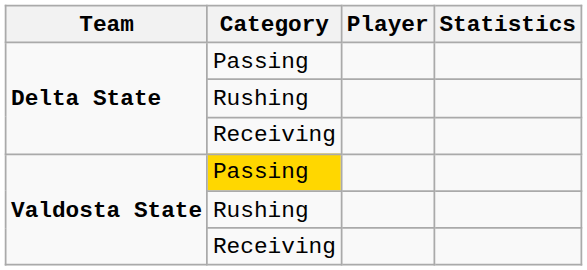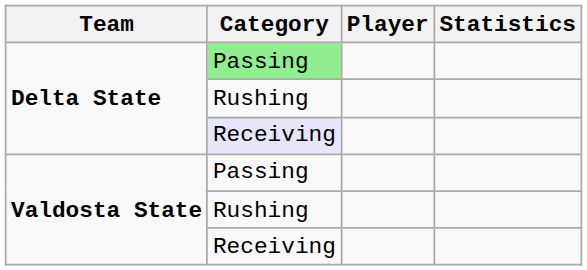(261, 61) no background -> (261, 61) lightgreen background
(274, 135) no background -> (274, 135) lavender background
(261, 172) gold background -> (261, 172) no background
